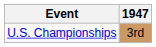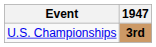(135, 33) normal -> (135, 33) bold
